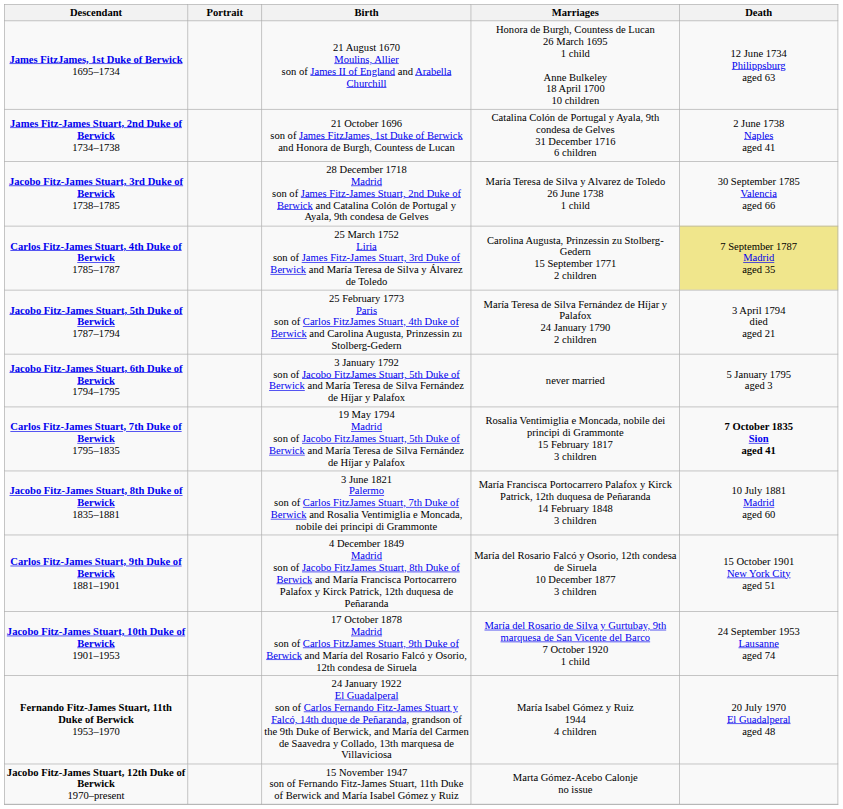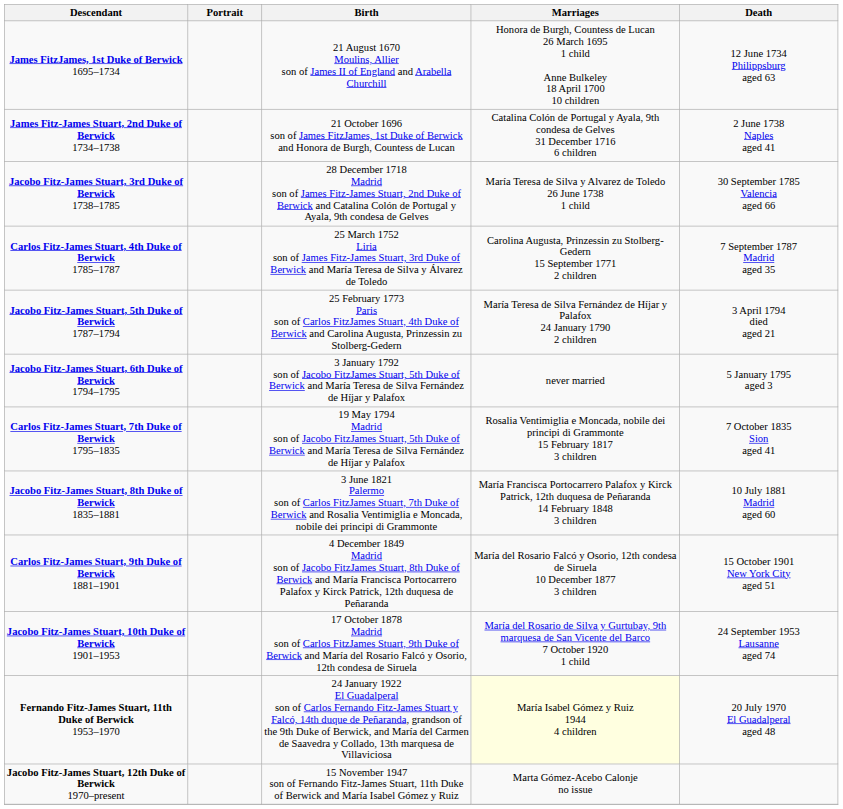(759, 258) khaki background -> (759, 258) no background
(759, 438) bold -> (759, 438) normal
(575, 719) no background -> (575, 719) lightyellow background
